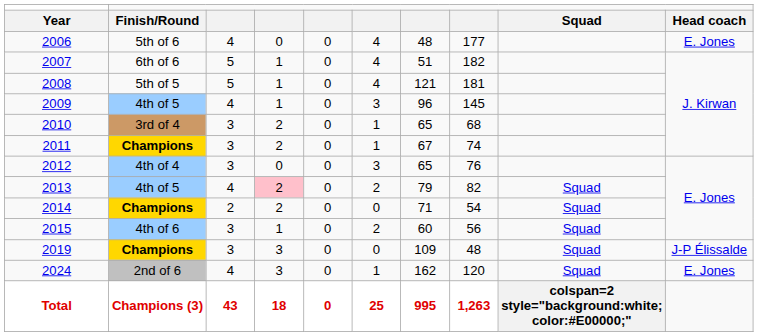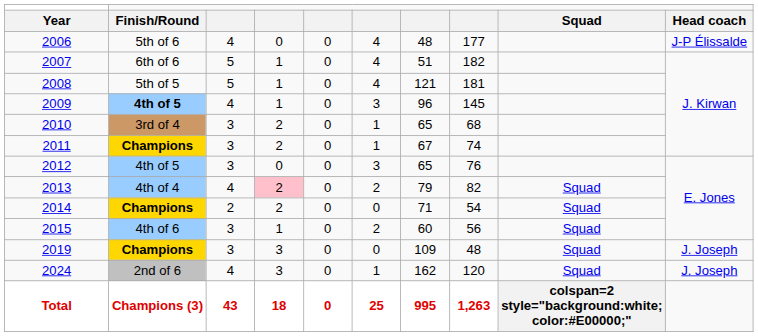(709, 41) E. Jones -> (709, 41) J-P Élissalde
(157, 104) normal -> (157, 104) bold
(157, 166) 4th of 4 -> (157, 166) 4th of 5
(157, 187) 4th of 5 -> (157, 187) 4th of 4
(709, 249) J-P Élissalde -> (709, 249) J. Joseph
(709, 270) E. Jones -> (709, 270) J. Joseph
